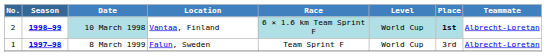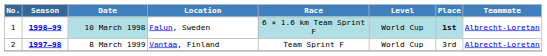(13, 28) 2 -> (13, 28) 1
(184, 28) Vantaa, Finland -> (180, 28) Falun, Sweden
(13, 45) 1 -> (13, 45) 2
(180, 45) Falun, Sweden -> (184, 45) Vantaa, Finland
